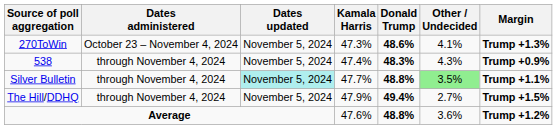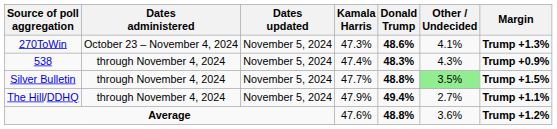(288, 79) paleturquoise background -> (288, 79) no background
(516, 79) Trump +1.1% -> (516, 79) Trump +1.5%
(516, 97) Trump +1.5% -> (516, 97) Trump +1.1%
